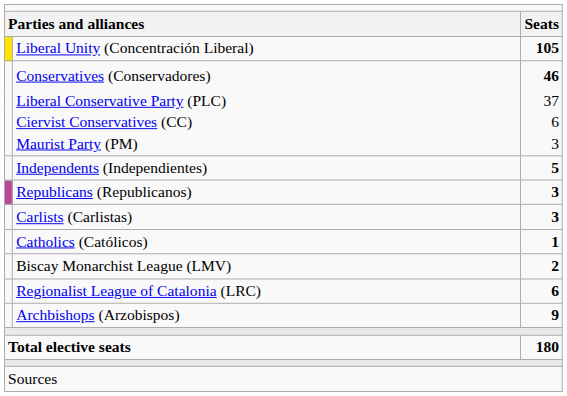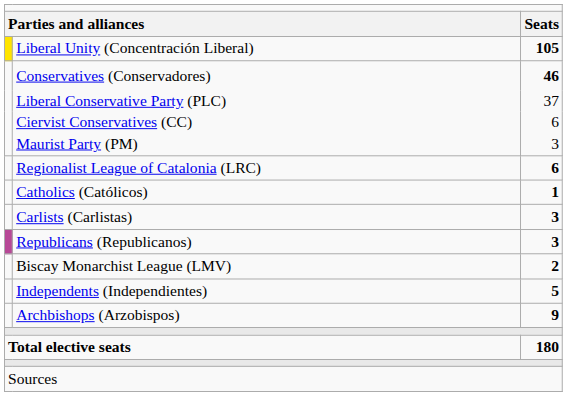rows swapped: (139, 290) <-> (112, 167)
rows swapped: (104, 192) <-> (82, 241)
